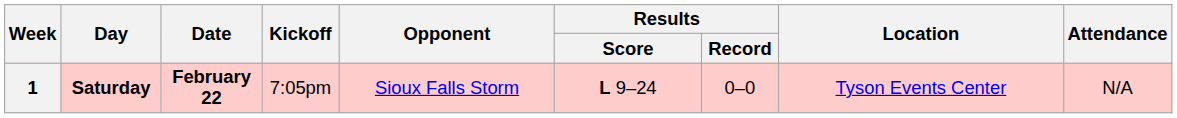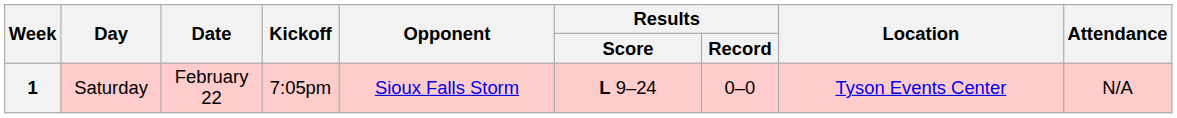(111, 87) bold -> (111, 87) normal
(212, 87) bold -> (212, 87) normal
